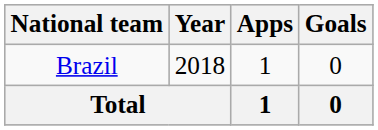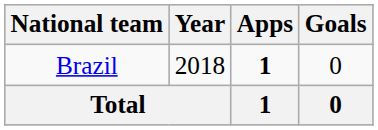(265, 64) normal -> (265, 64) bold
